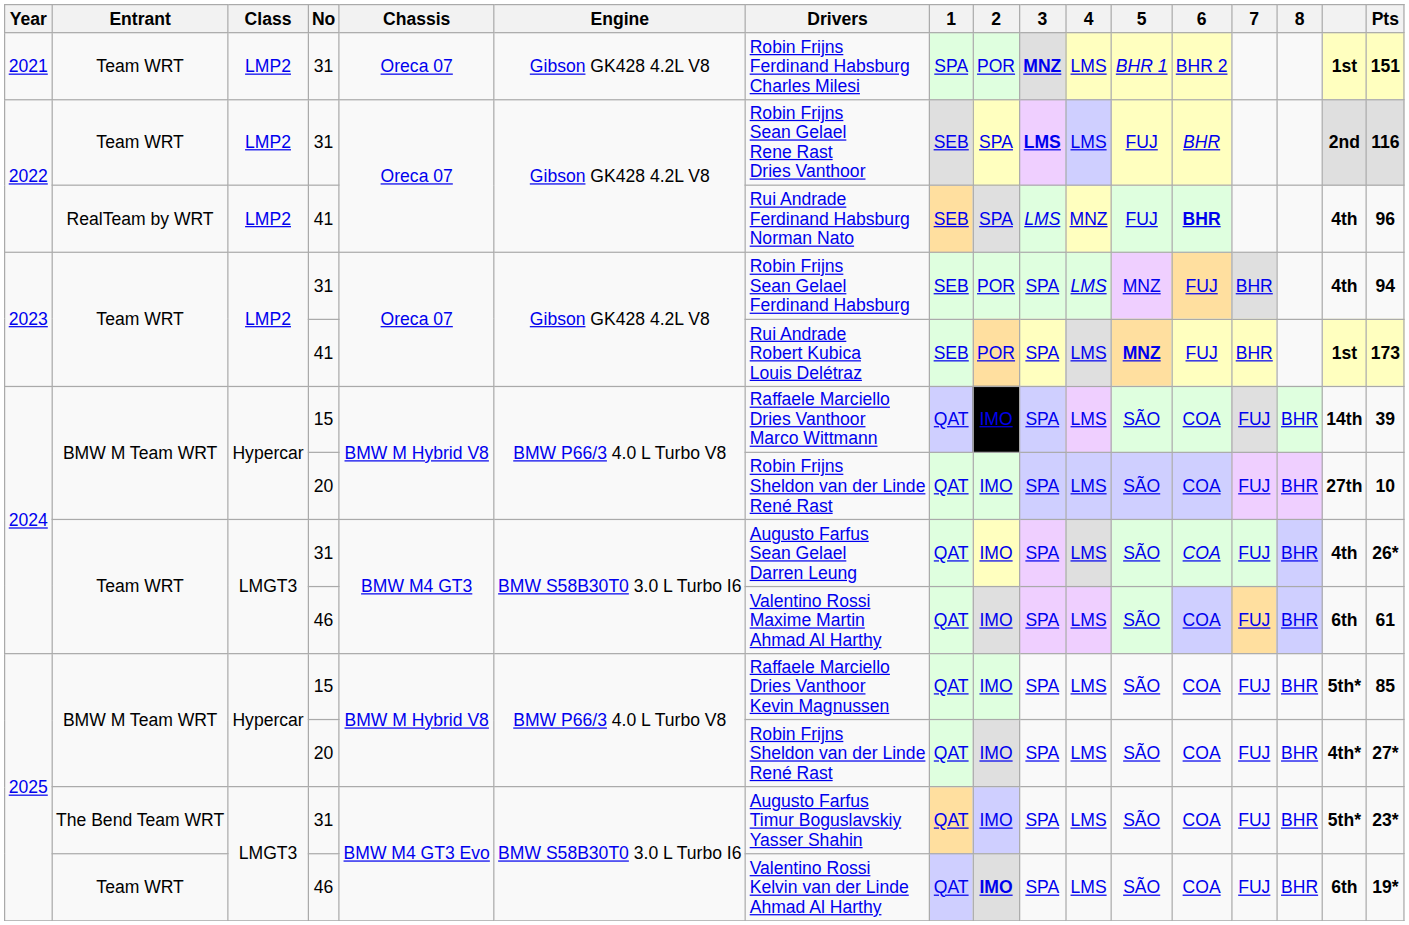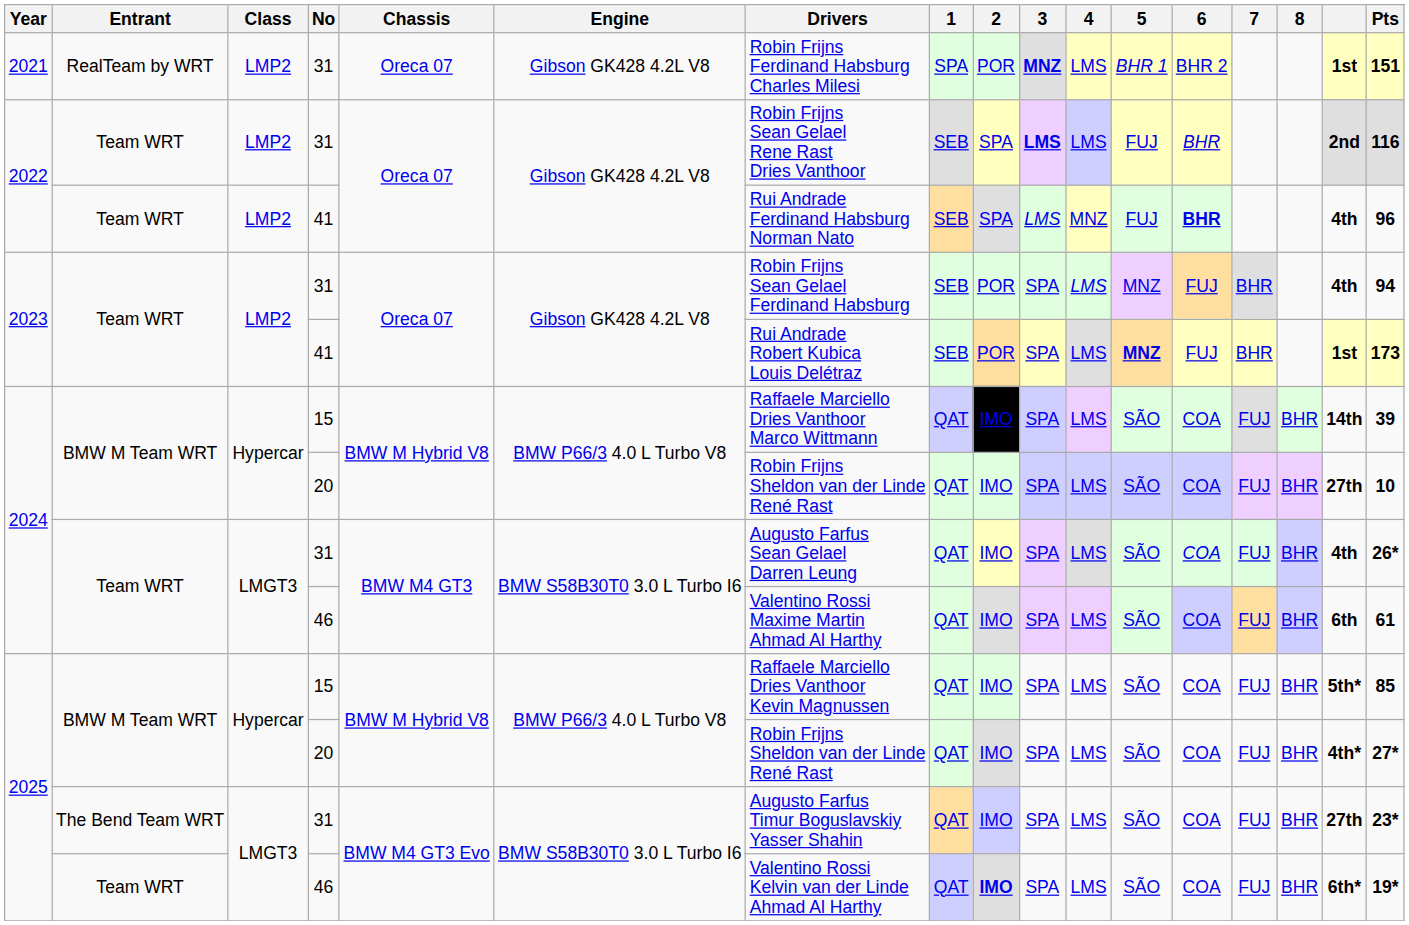(140, 66) Team WRT -> (140, 66) RealTeam by WRT
(140, 219) RealTeam by WRT -> (140, 219) Team WRT
(1344, 820) 5th* -> (1344, 820) 27th
(1344, 887) 6th -> (1344, 887) 6th*
